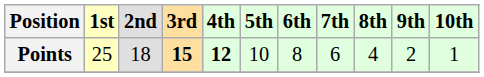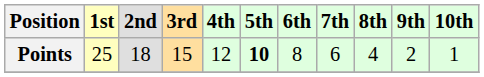(182, 54) bold -> (182, 54) normal
(221, 54) bold -> (221, 54) normal
(259, 54) normal -> (259, 54) bold
